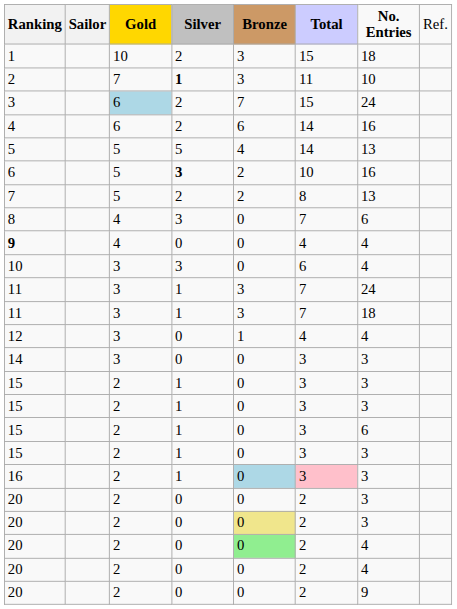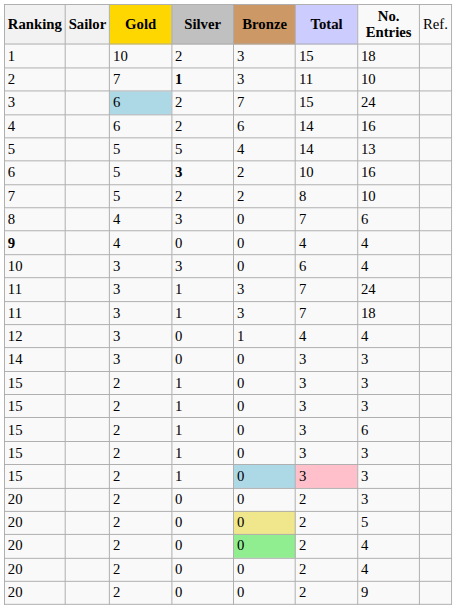(368, 196) 13 -> (368, 196) 10
(15, 476) 16 -> (15, 476) 15
(365, 522) 3 -> (365, 522) 5
